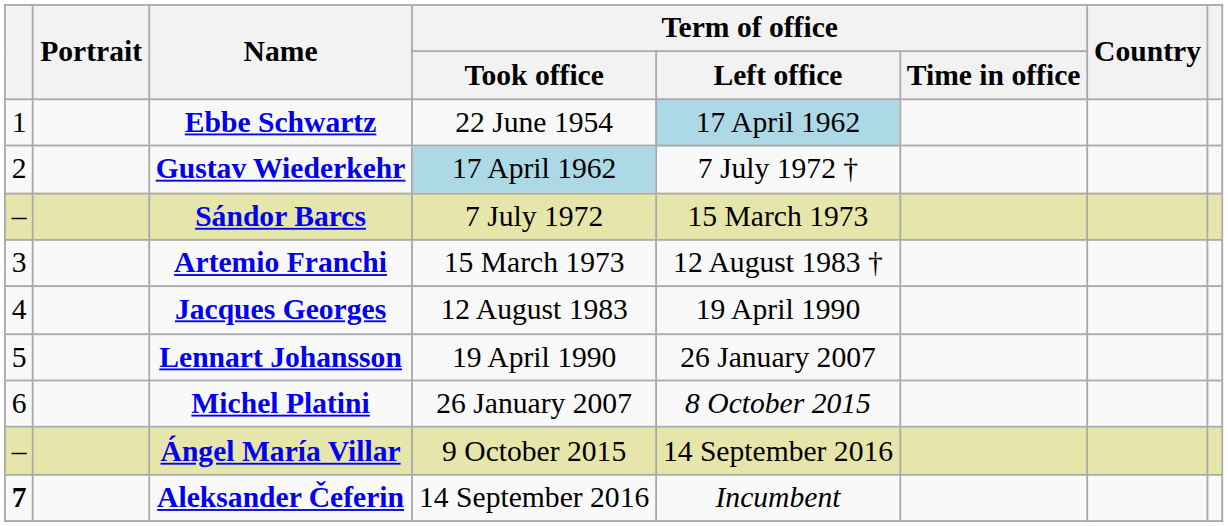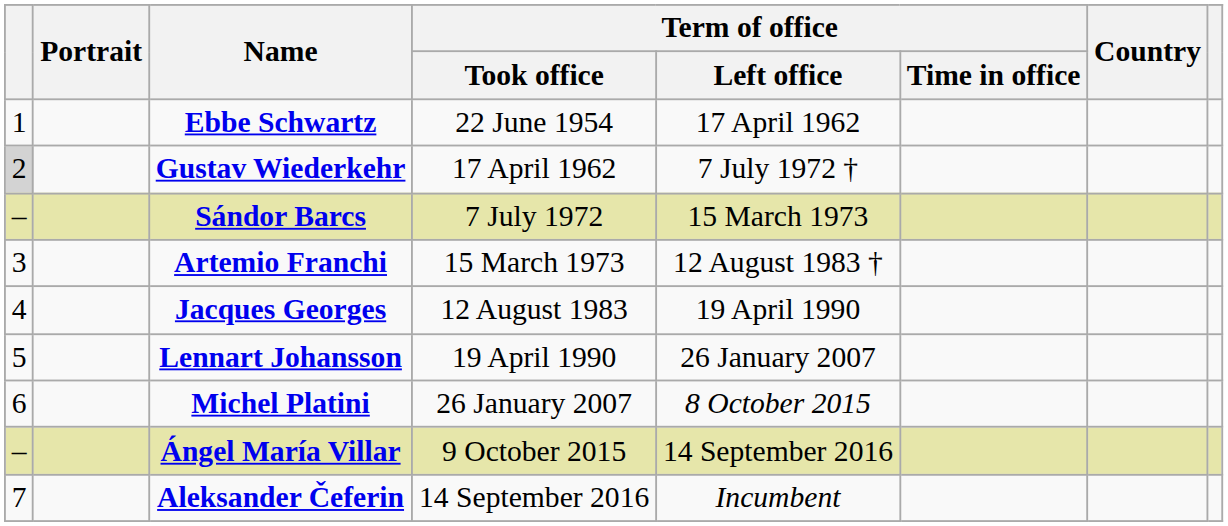(778, 121) lightblue background -> (778, 121) no background
(19, 168) no background -> (19, 168) lightgrey background
(534, 168) lightblue background -> (534, 168) no background
(19, 497) bold -> (19, 497) normal
